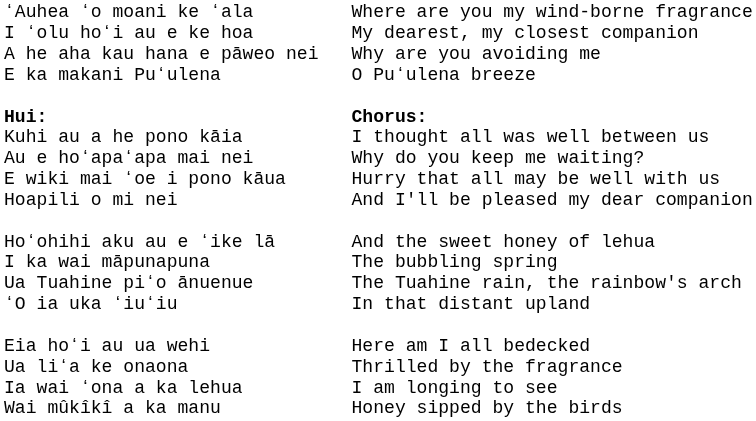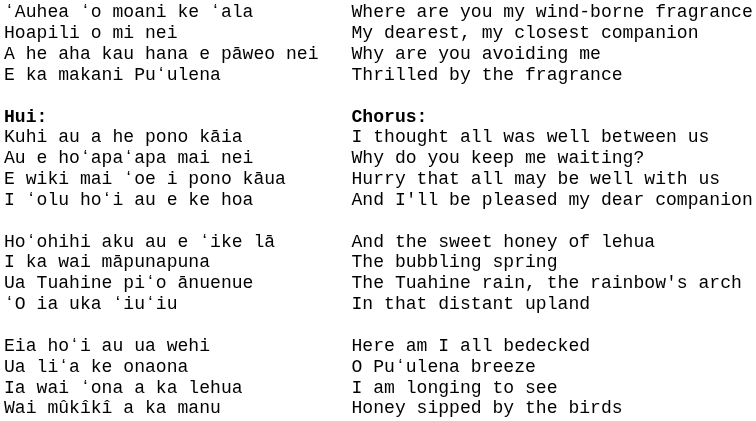(129, 33) I ʻolu hoʻi au e ke hoa -> (91, 33) Hoapili o mi nei
(444, 75) O Puʻulena breeze -> (487, 75) Thrilled by the fragrance
(91, 200) Hoapili o mi nei -> (129, 200) I ʻolu hoʻi au e ke hoa
(487, 367) Thrilled by the fragrance -> (444, 367) O Puʻulena breeze
